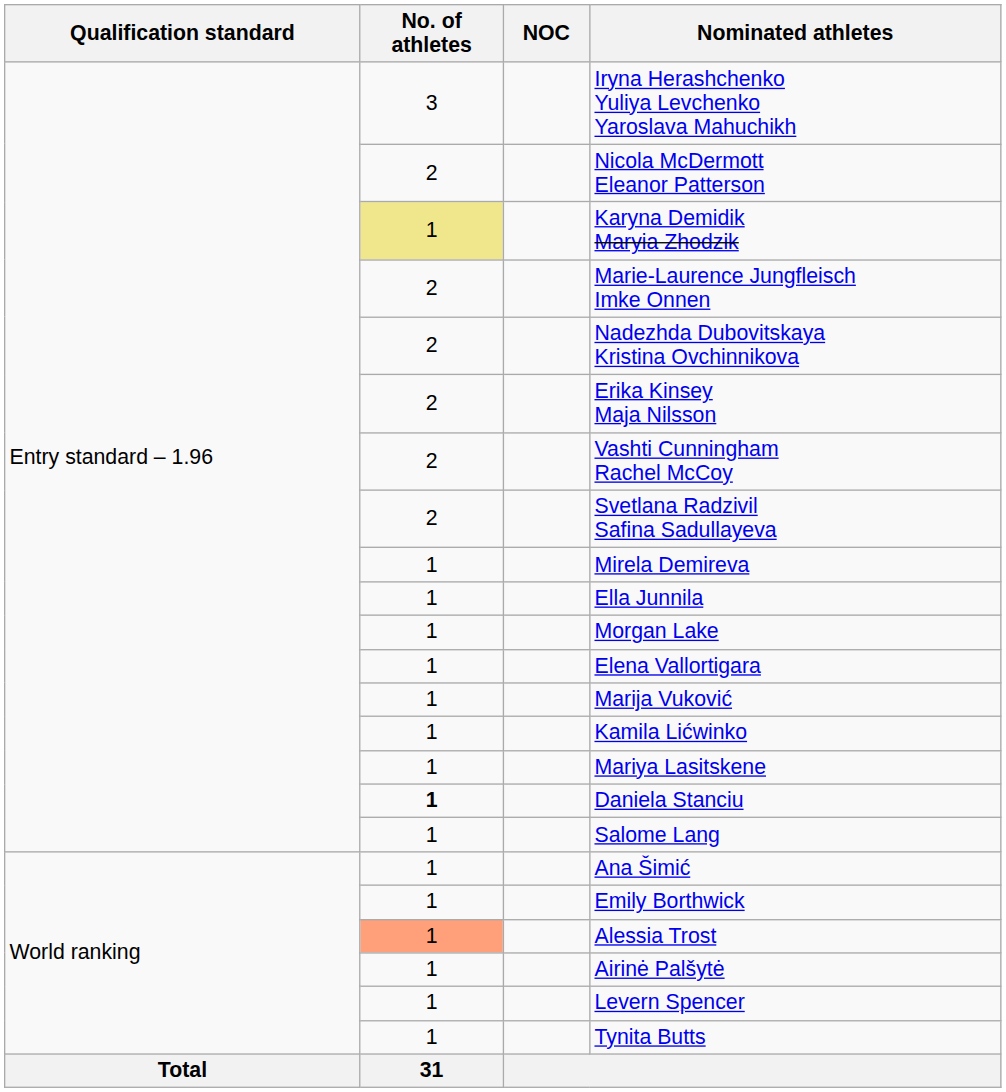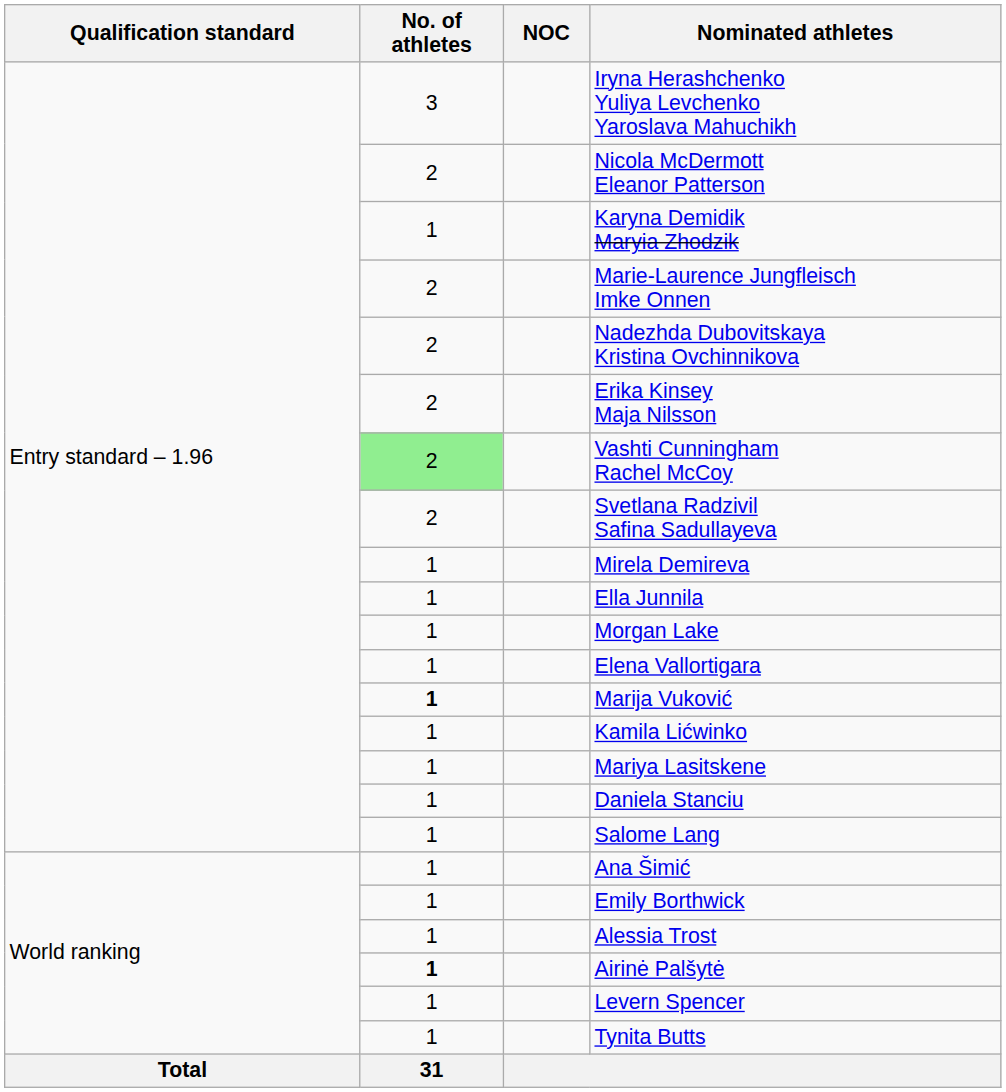(432, 230) khaki background -> (432, 230) no background
(432, 461) no background -> (432, 461) lightgreen background
(432, 699) normal -> (432, 699) bold
(432, 800) bold -> (432, 800) normal
(432, 935) lightsalmon background -> (432, 935) no background
(432, 969) normal -> (432, 969) bold
